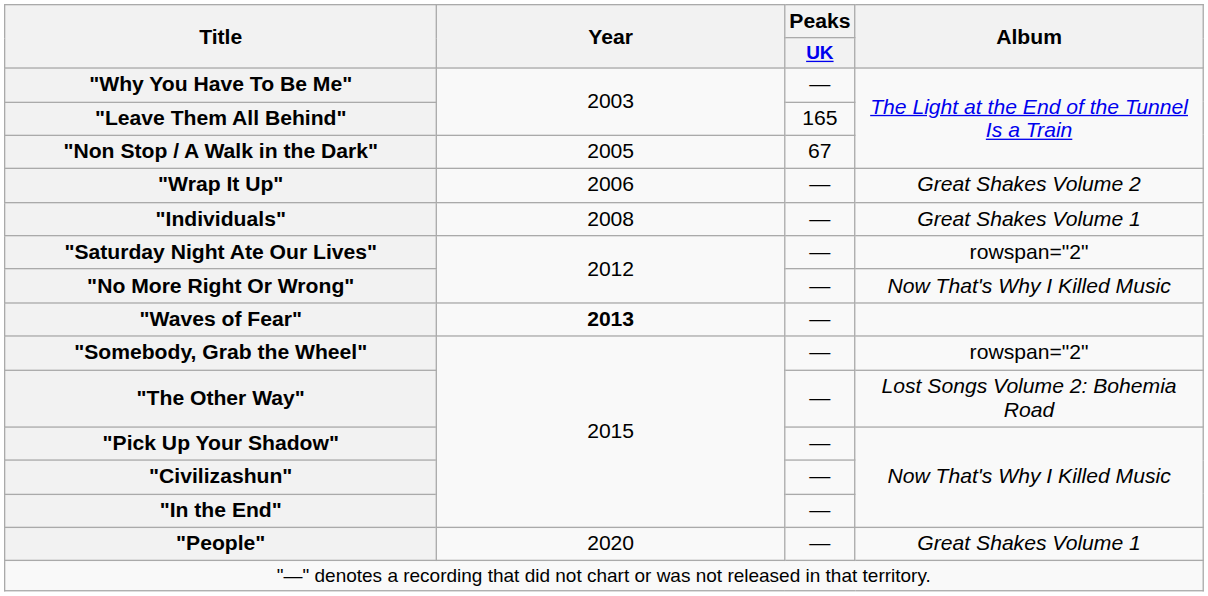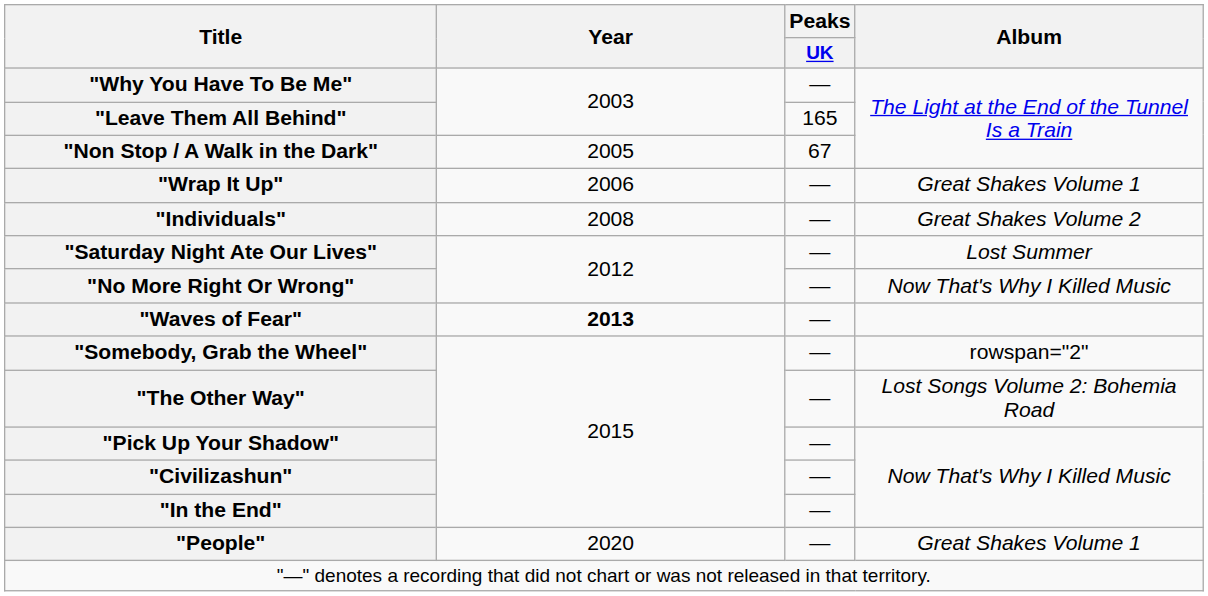(1029, 185) Great Shakes Volume 2 -> (1029, 185) Great Shakes Volume 1
(1029, 218) Great Shakes Volume 1 -> (1029, 218) Great Shakes Volume 2
(1029, 252) rowspan="2" -> (1029, 252) Lost Summer
